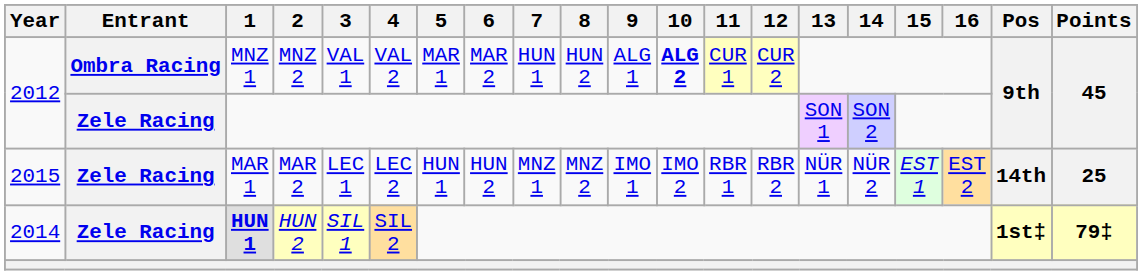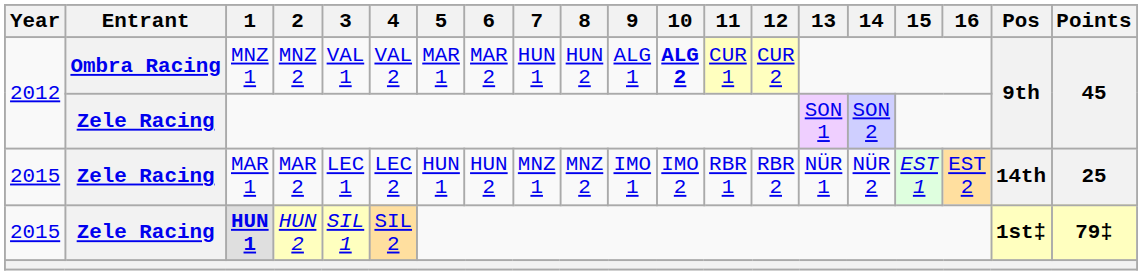(35, 232) 2014 -> (35, 232) 2015
